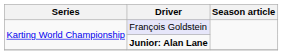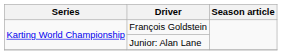(168, 27) lavender background -> (168, 27) no background
(169, 42) bold -> (165, 42) normal
